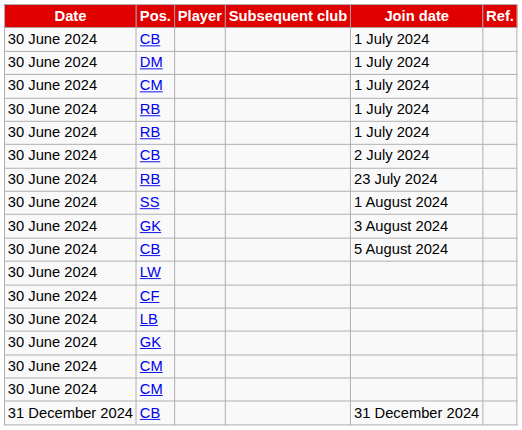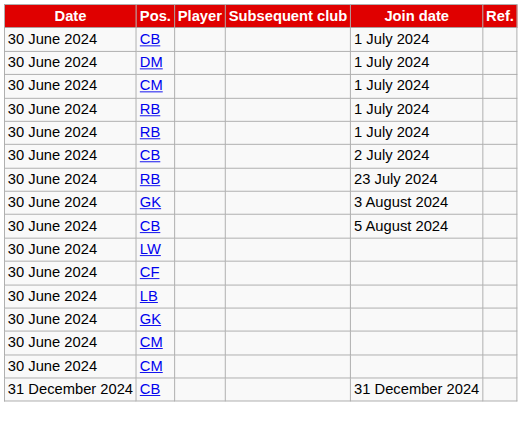- row: (52, 202)
